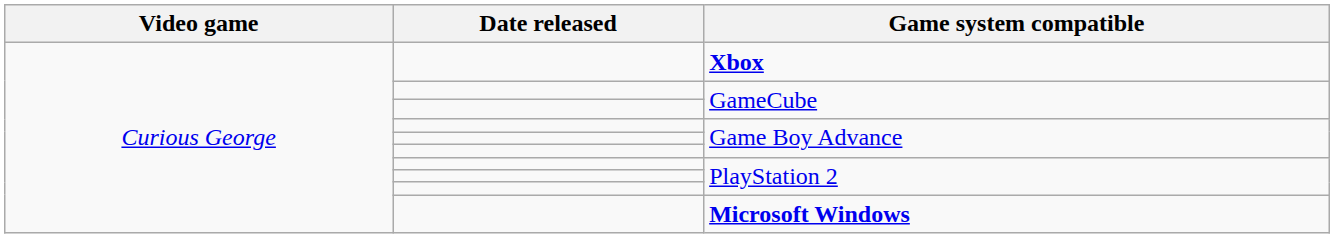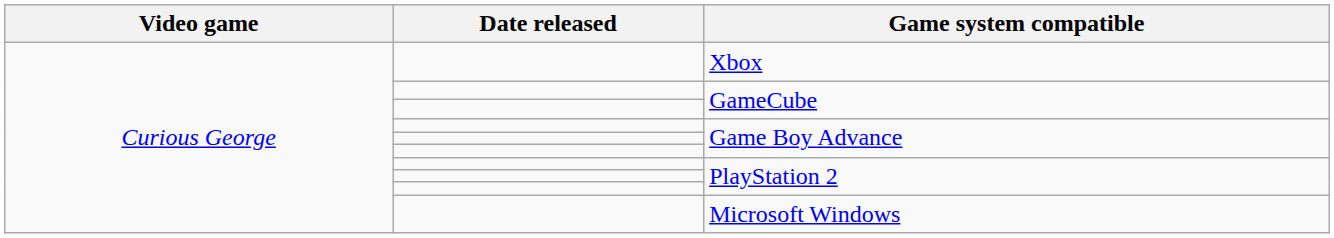(736, 61) bold -> (736, 61) normal
(809, 213) bold -> (805, 213) normal
